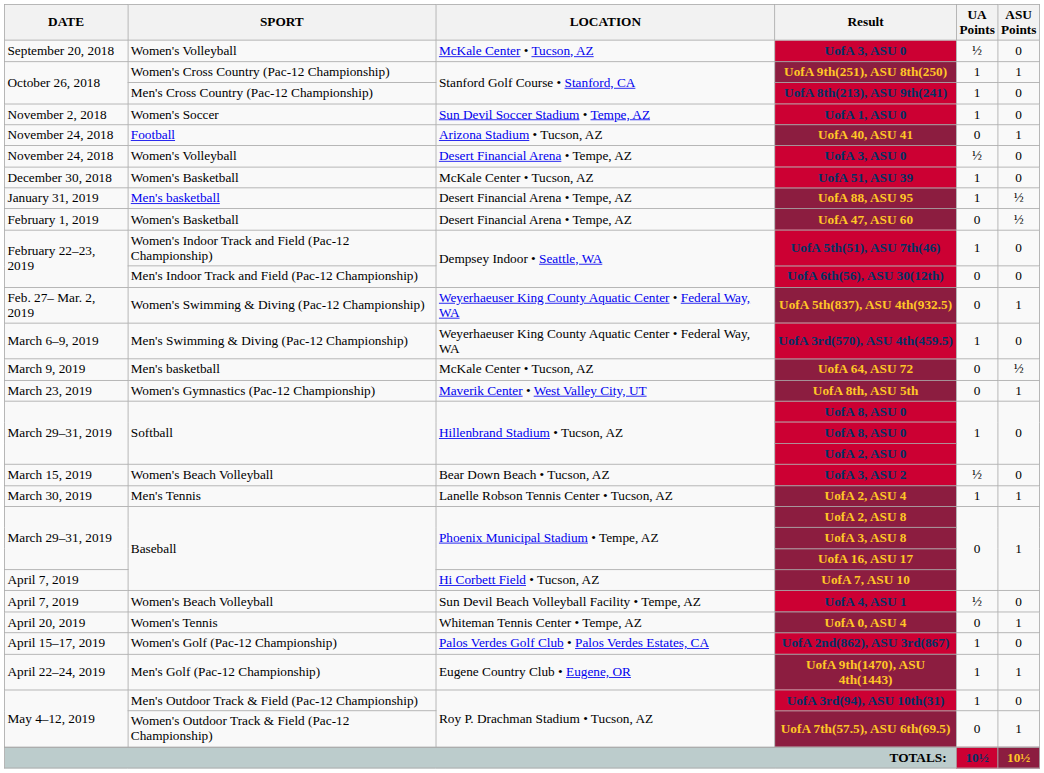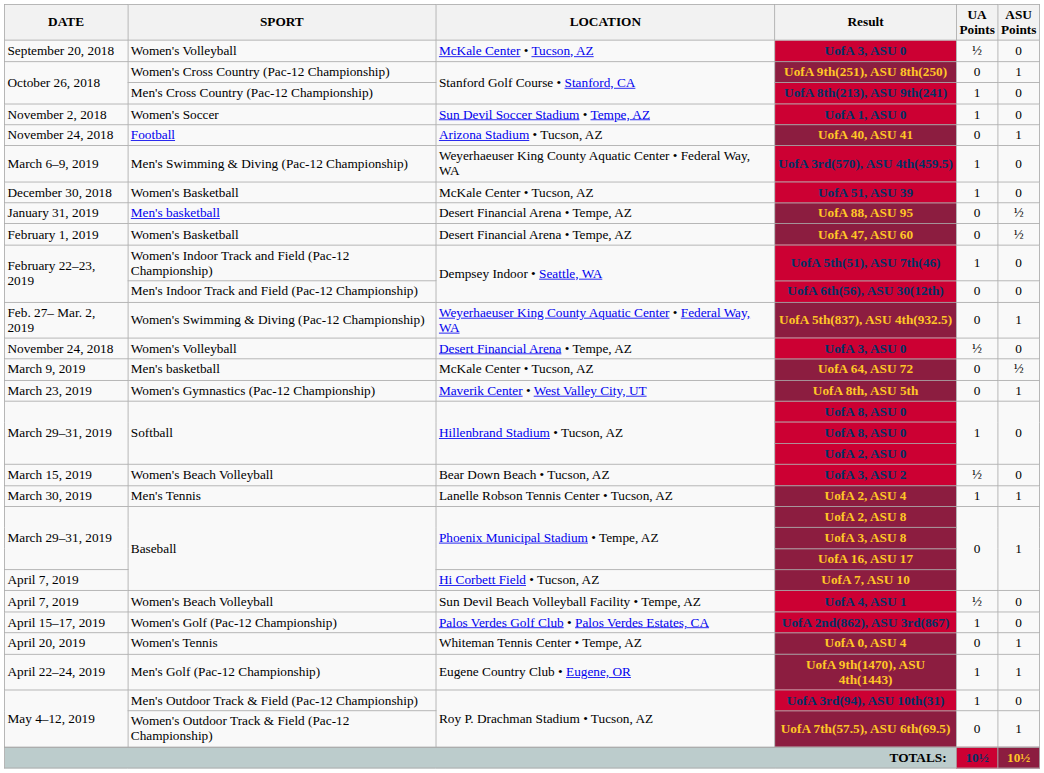(977, 72) 1 -> (977, 72) 0
rows swapped: (60, 156) <-> (53, 341)
(977, 198) 1 -> (977, 213) 0
rows swapped: (56, 643) <-> (46, 622)
